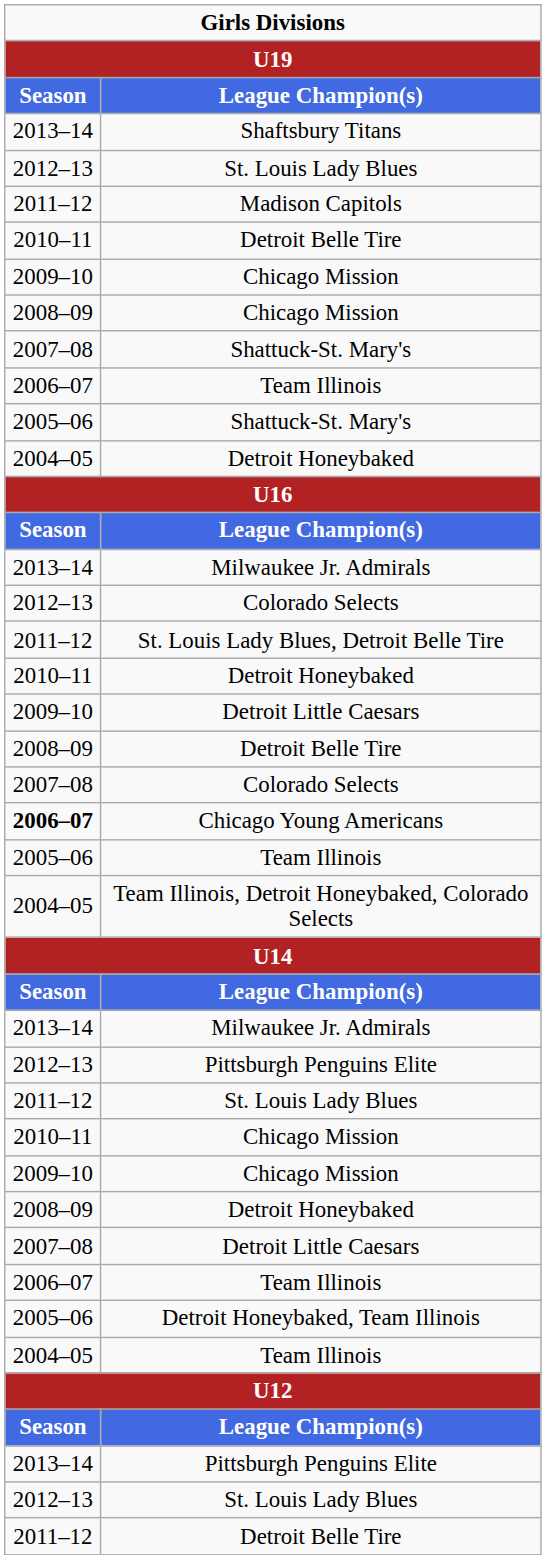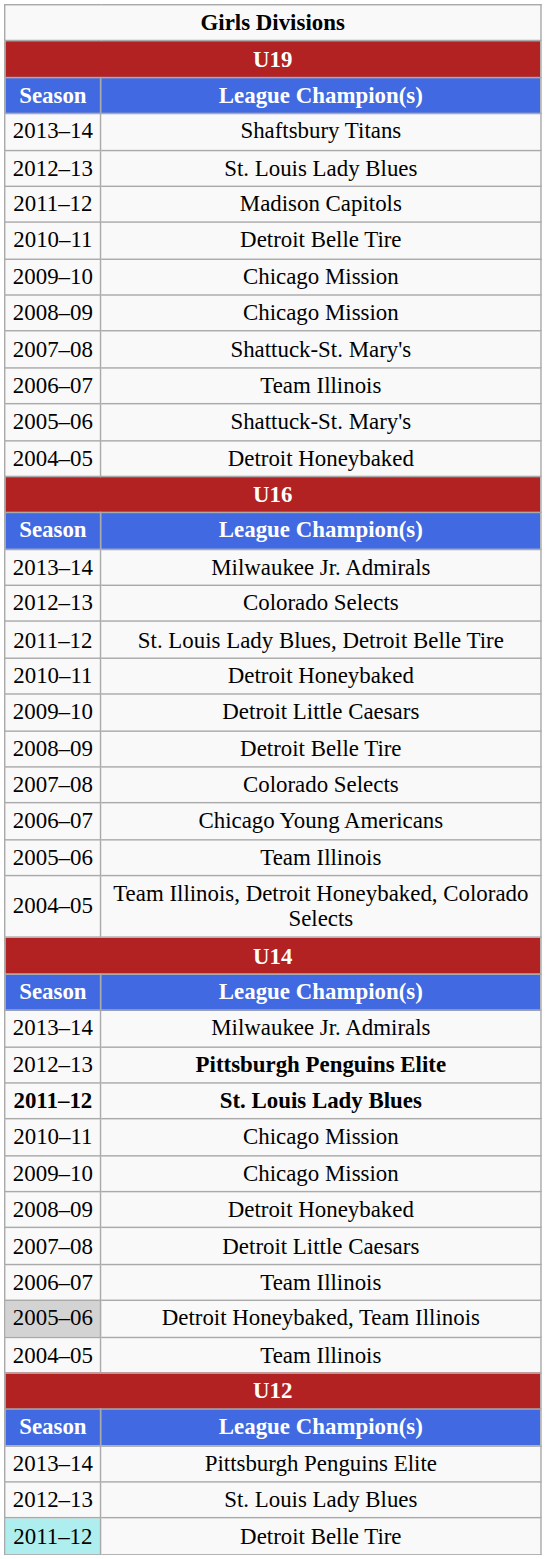(53, 820) bold -> (53, 820) normal
(321, 1064) normal -> (321, 1064) bold
(53, 1100) normal -> (53, 1100) bold
(321, 1100) normal -> (321, 1100) bold
(53, 1318) no background -> (53, 1318) lightgrey background
(53, 1536) no background -> (53, 1536) paleturquoise background
